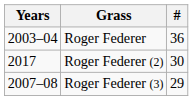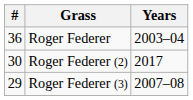columns swapped: (177, 16) <-> (33, 16)
